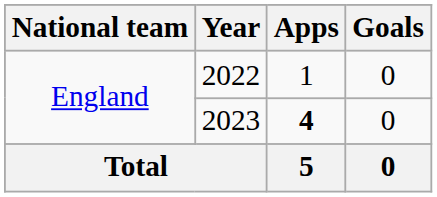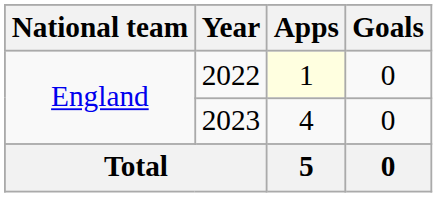(306, 74) no background -> (306, 74) lightyellow background
(306, 120) bold -> (306, 120) normal
